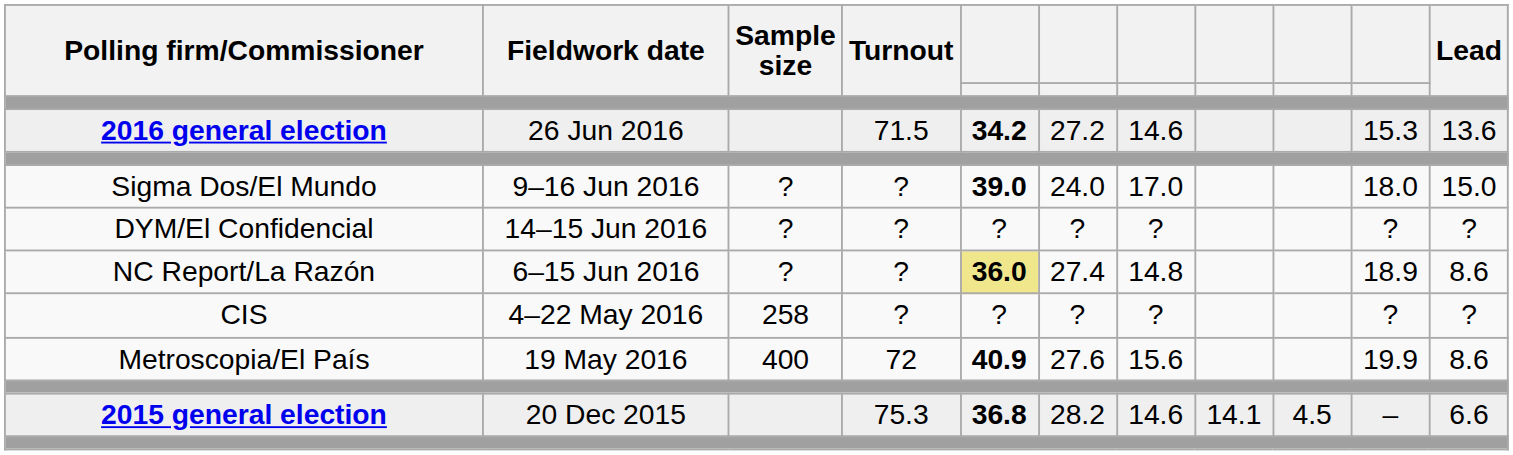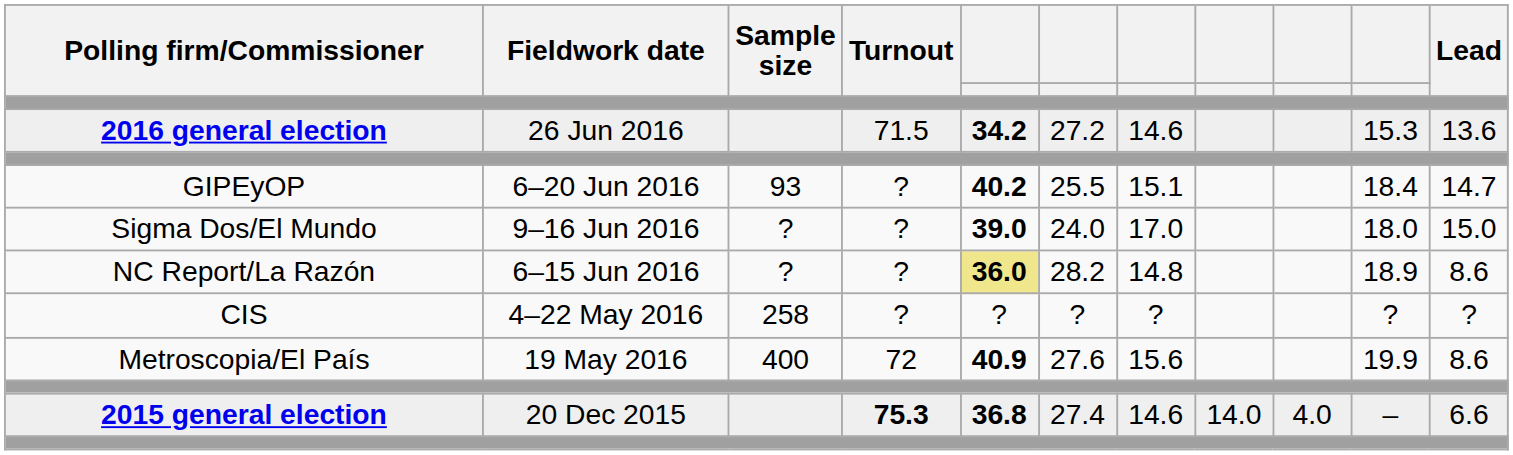+ row: (244, 186)
- row: (244, 229)
(1077, 272) 27.4 -> (1077, 272) 28.2
(901, 414) normal -> (901, 414) bold
(1077, 414) 28.2 -> (1077, 414) 27.4
(1234, 414) 14.1 -> (1234, 414) 14.0
(1312, 414) 4.5 -> (1312, 414) 4.0
